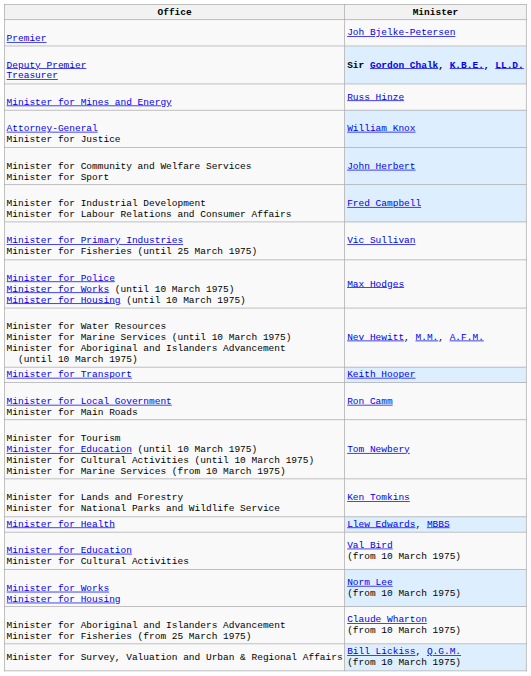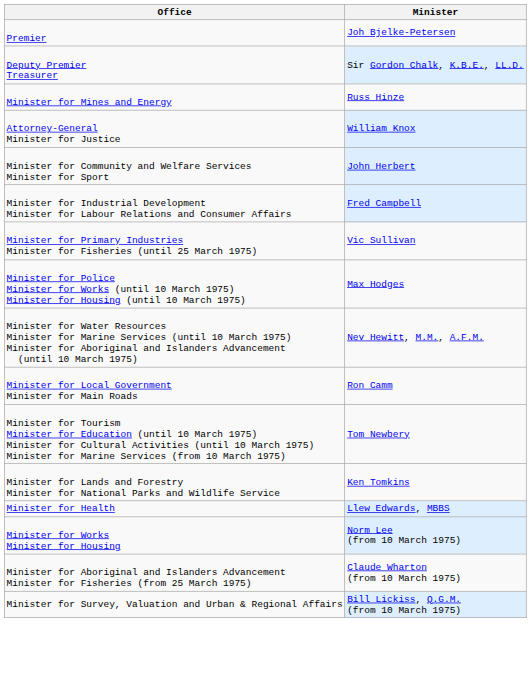(435, 65) bold -> (435, 65) normal
- row: (69, 375)
- row: (98, 556)
